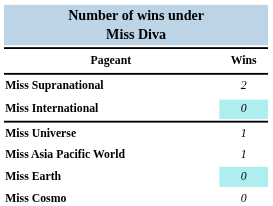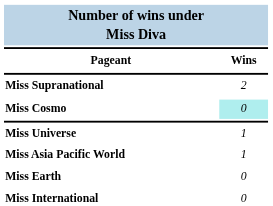(52, 109) Miss International -> (36, 109) Miss Cosmo
(244, 176) paleturquoise background -> (244, 176) no background
(36, 198) Miss Cosmo -> (52, 198) Miss International
